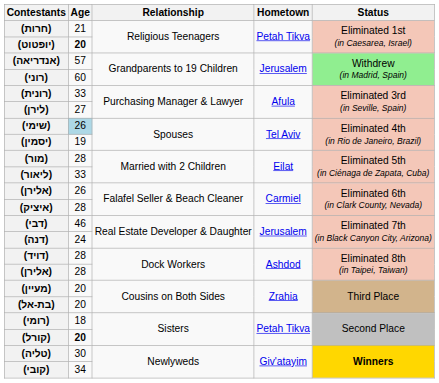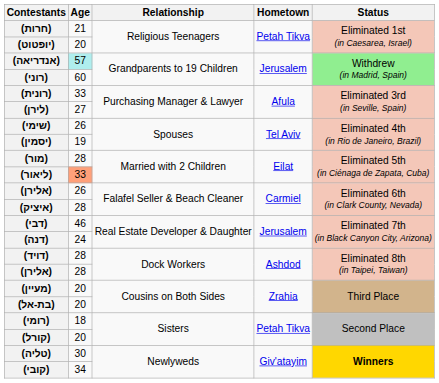(80, 45) bold -> (80, 45) normal
(80, 61) no background -> (80, 61) paleturquoise background
(80, 126) lightblue background -> (80, 126) no background
(80, 175) no background -> (80, 175) lightsalmon background
(80, 337) bold -> (80, 337) normal
